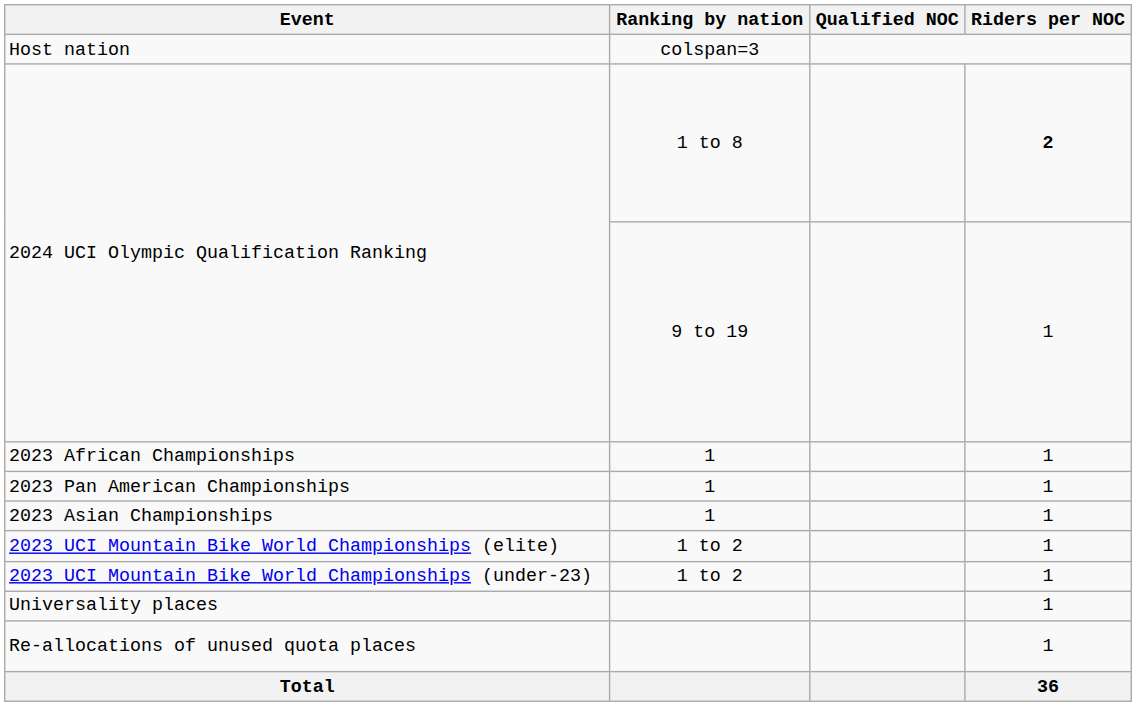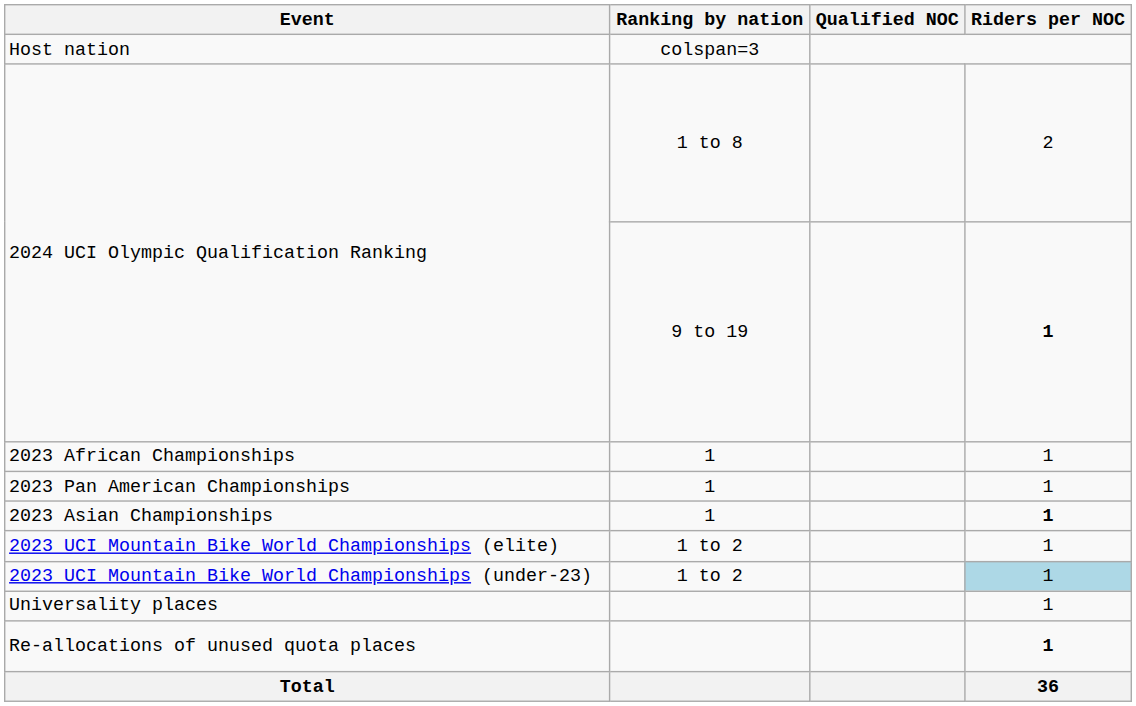(1048, 143) bold -> (1048, 143) normal
(1048, 331) normal -> (1048, 331) bold
(1048, 516) normal -> (1048, 516) bold
(1048, 576) no background -> (1048, 576) lightblue background
(1048, 646) normal -> (1048, 646) bold
